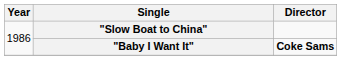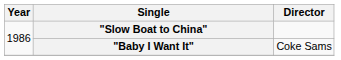(305, 47) bold -> (304, 47) normal
